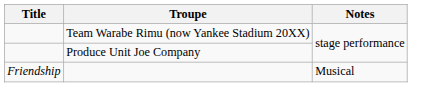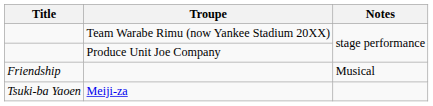+ row: (107, 91)
